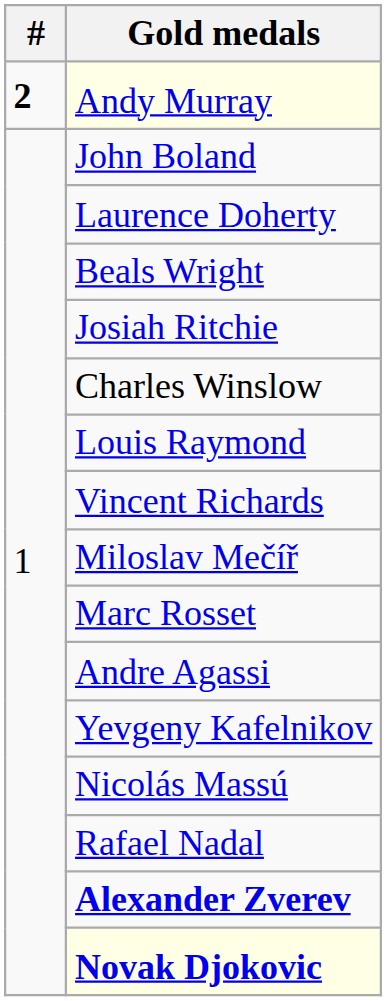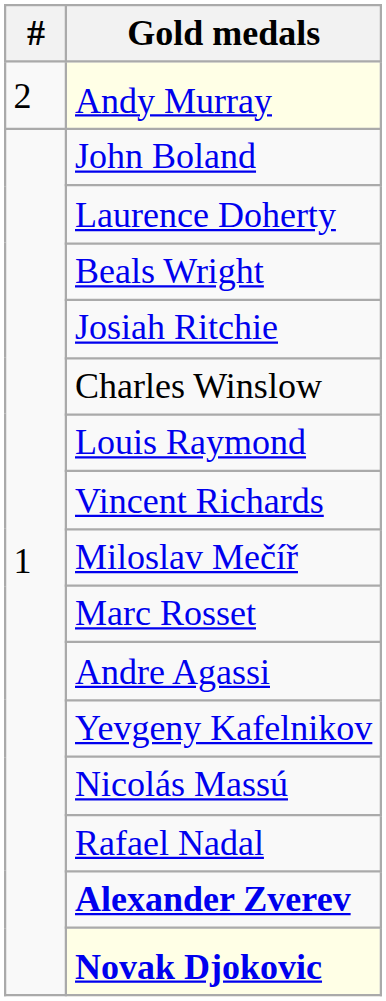(22, 94) bold -> (22, 94) normal
